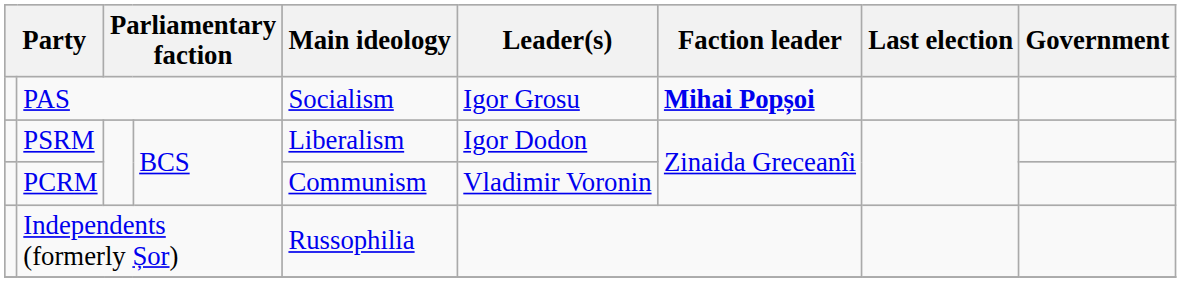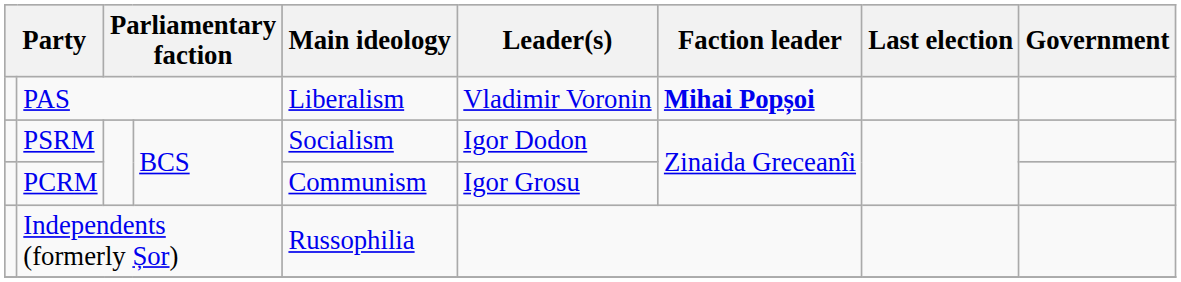(341, 98) Socialism -> (346, 98) Liberalism
(522, 98) Igor Grosu -> (557, 98) Vladimir Voronin
(346, 140) Liberalism -> (341, 140) Socialism
(557, 182) Vladimir Voronin -> (522, 182) Igor Grosu
